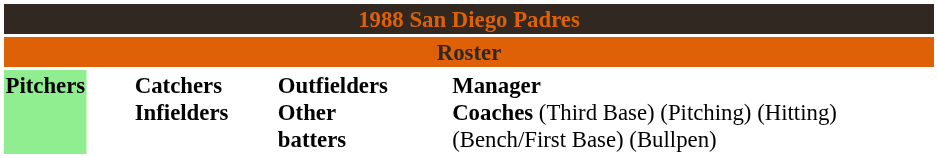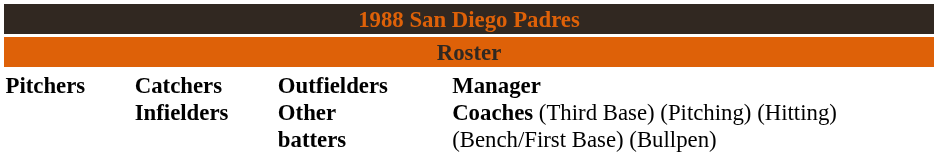(45, 84) lightgreen background -> (45, 84) no background
